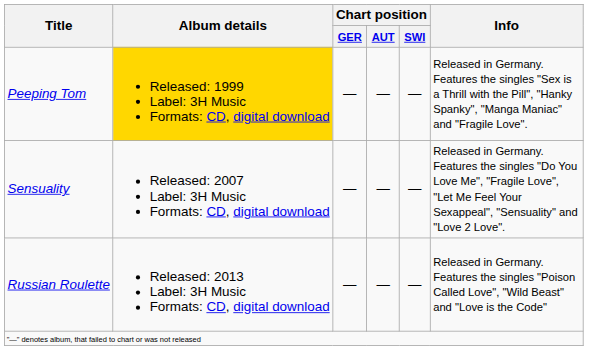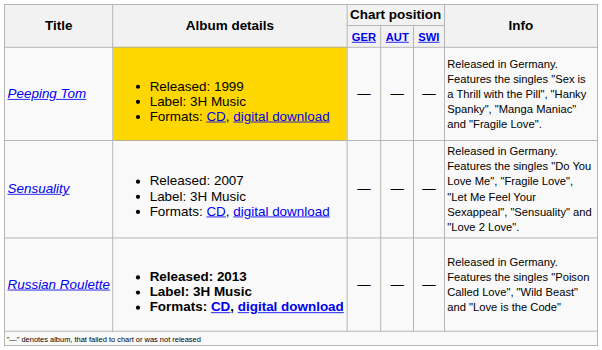(223, 292) normal -> (230, 292) bold
